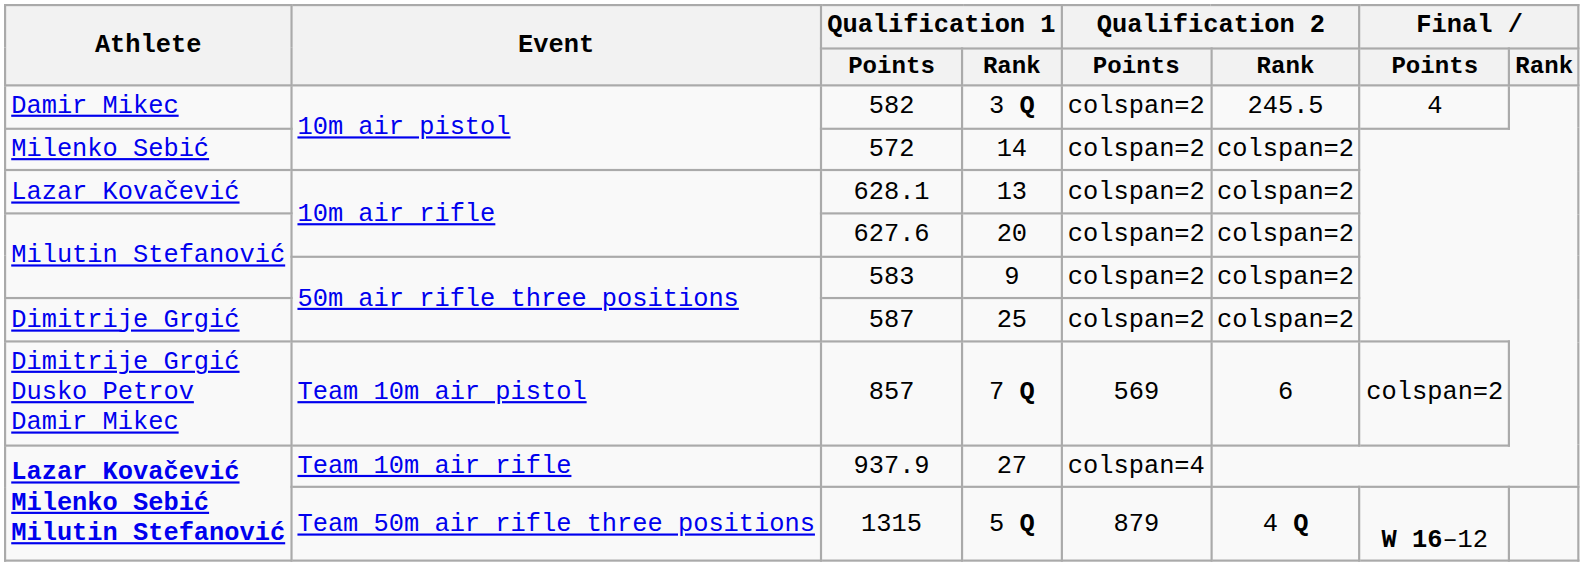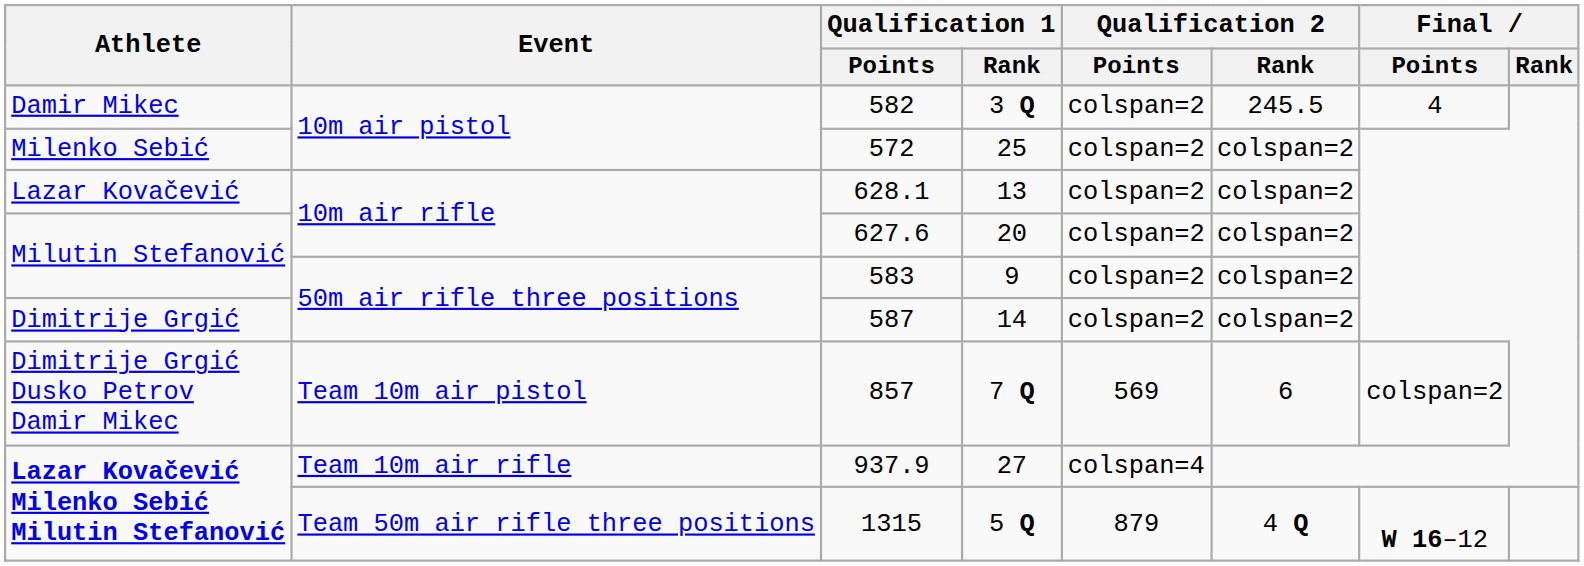(1012, 149) 14 -> (1012, 149) 25
(1012, 320) 25 -> (1012, 320) 14
